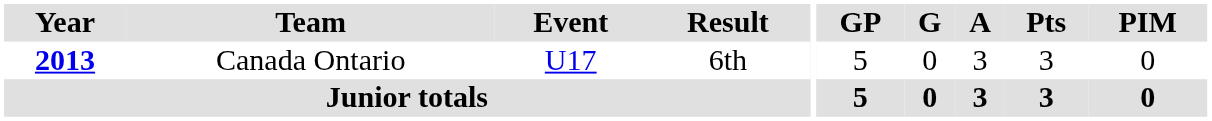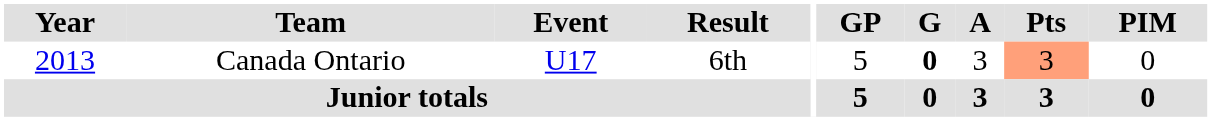(65, 59) bold -> (65, 59) normal
(930, 59) normal -> (930, 59) bold
(1046, 59) no background -> (1046, 59) lightsalmon background
